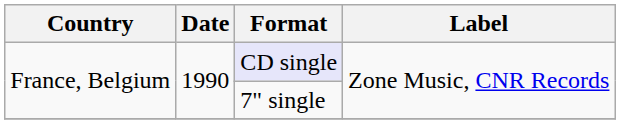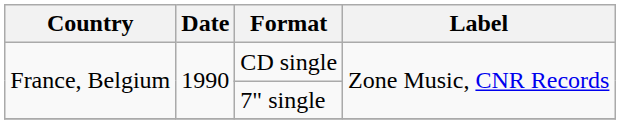(289, 61) lavender background -> (289, 61) no background
